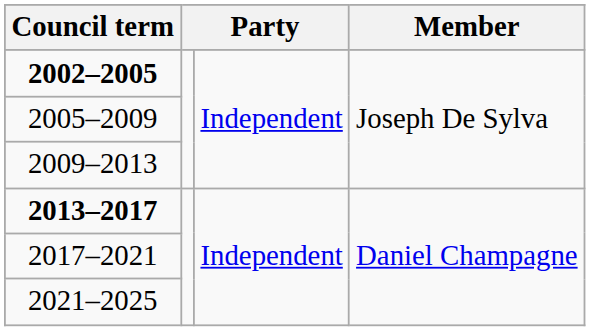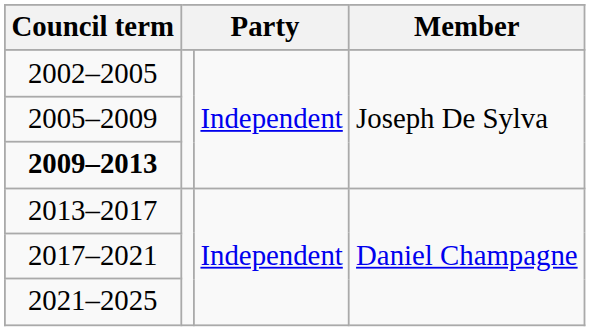(93, 73) bold -> (93, 73) normal
(93, 164) normal -> (93, 164) bold
(93, 210) bold -> (93, 210) normal
